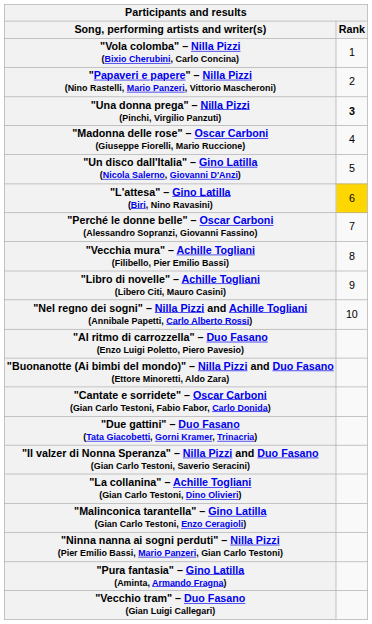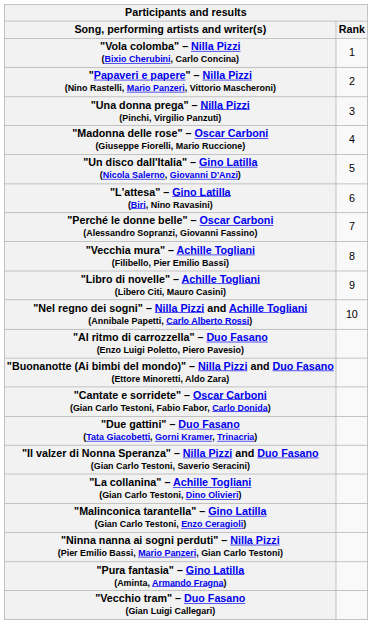(352, 111) bold -> (352, 111) normal
(352, 198) gold background -> (352, 198) no background
